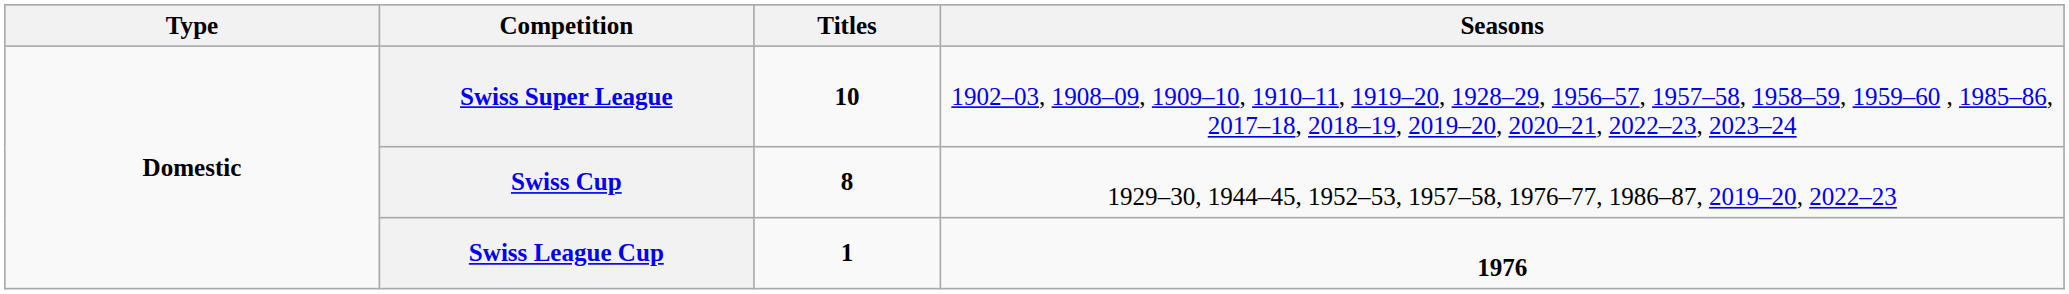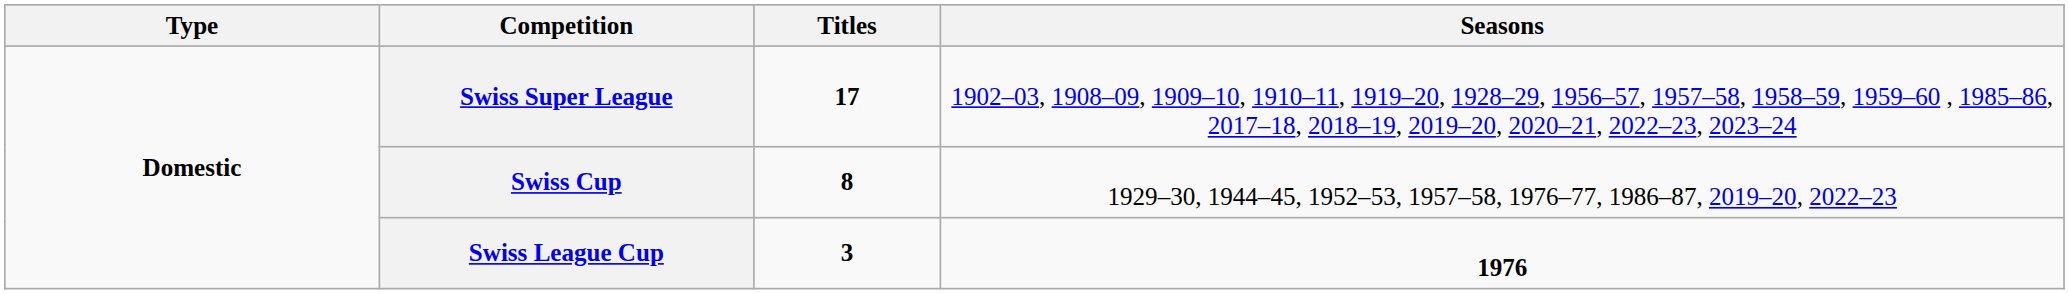(847, 96) 10 -> (847, 96) 17
(847, 253) 1 -> (847, 253) 3
